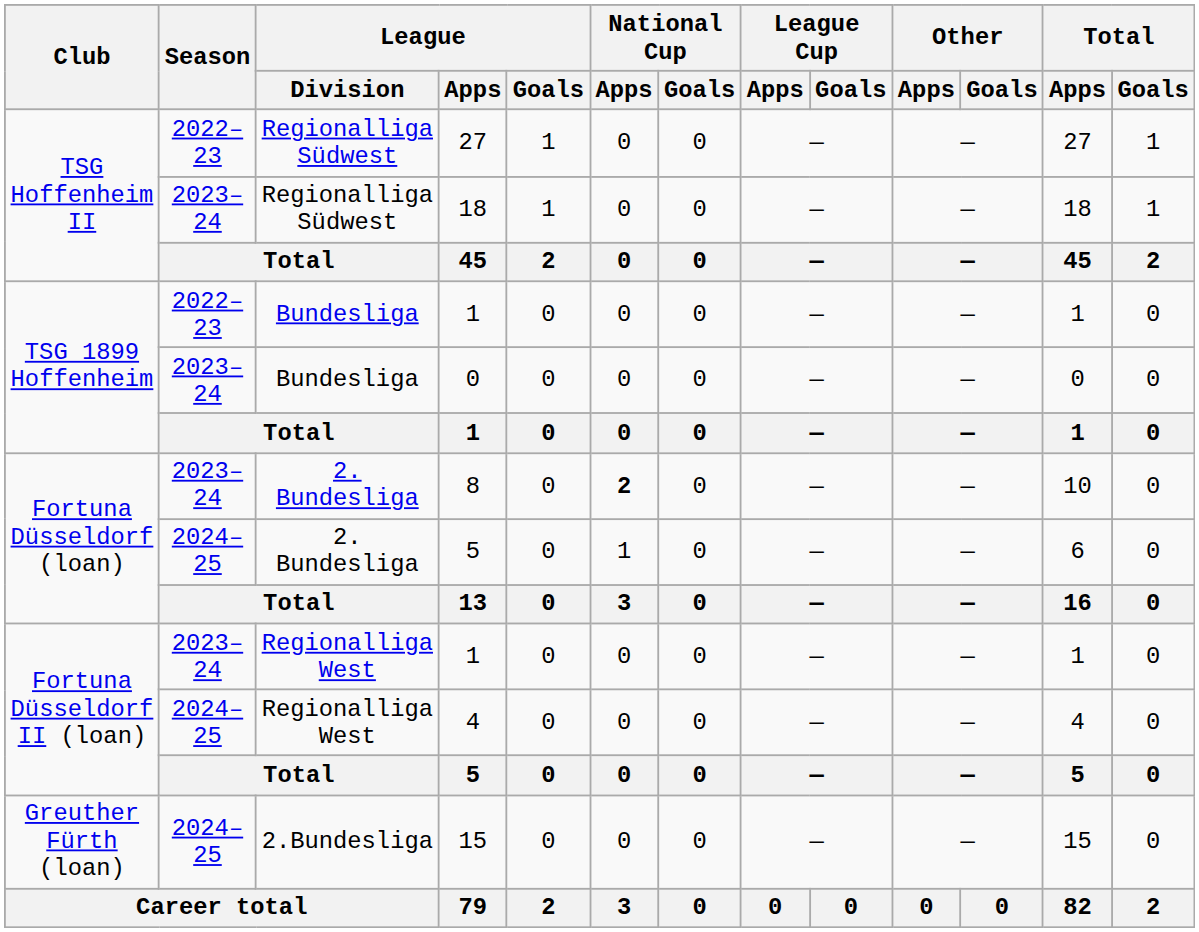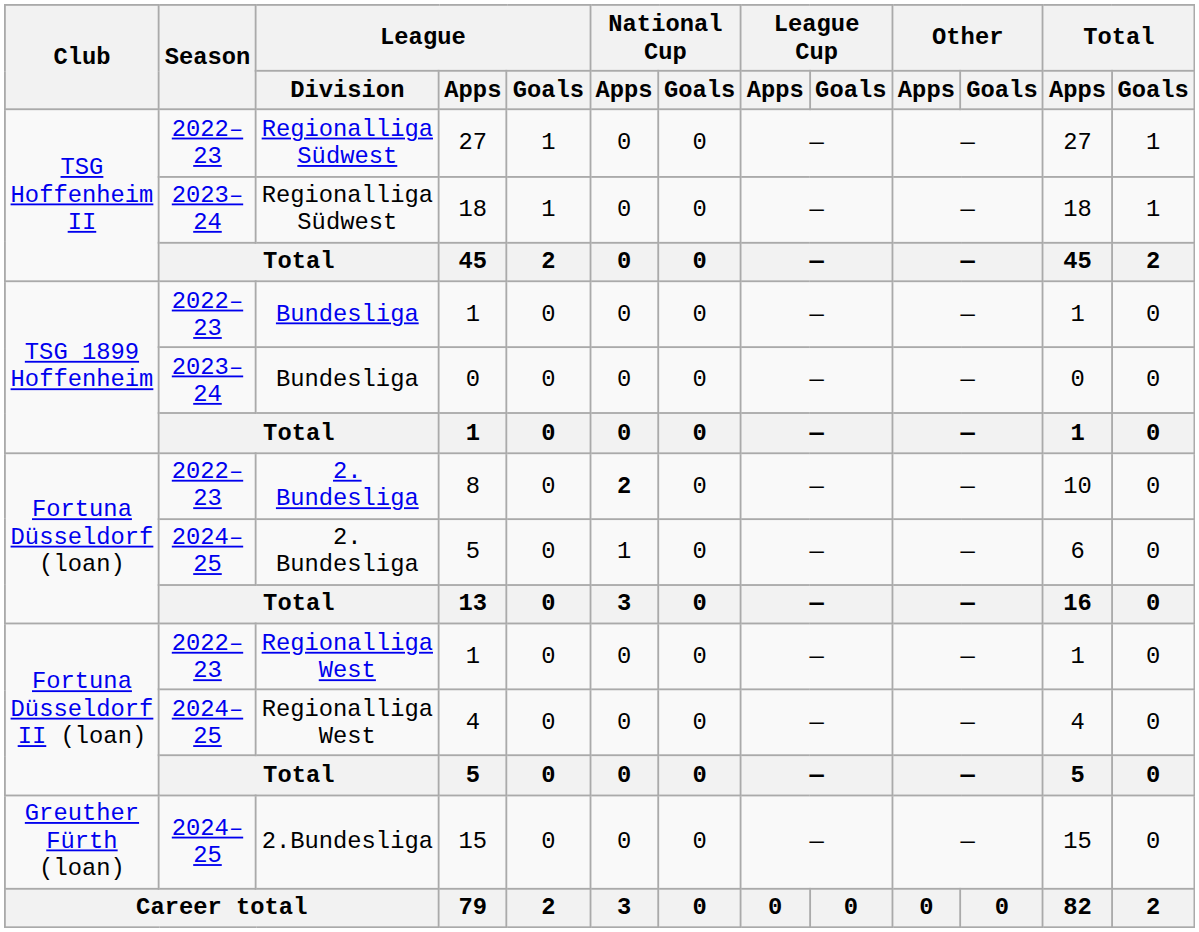(207, 485) 2023–24 -> (207, 485) 2022–23
(207, 657) 2023–24 -> (207, 657) 2022–23
